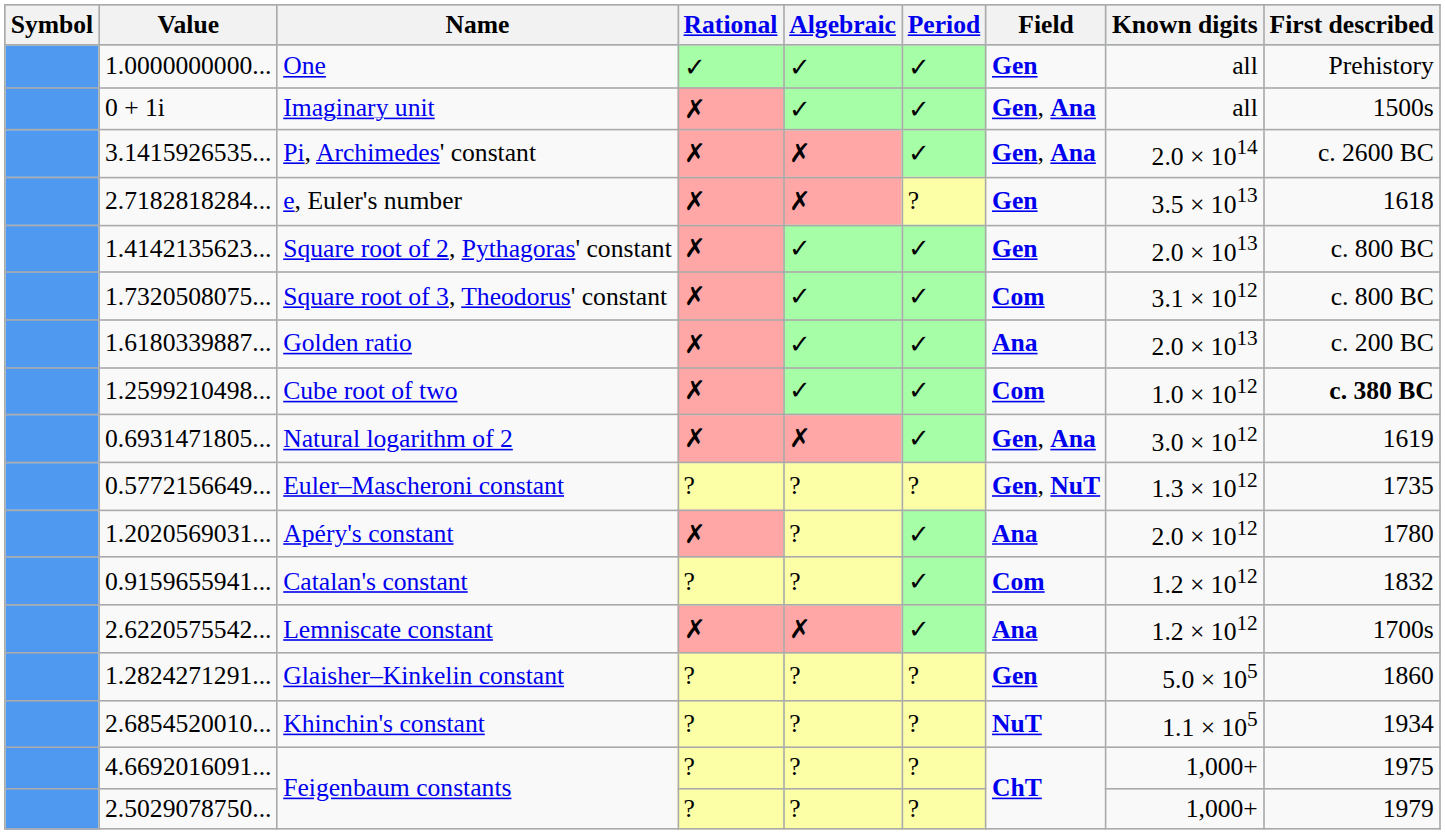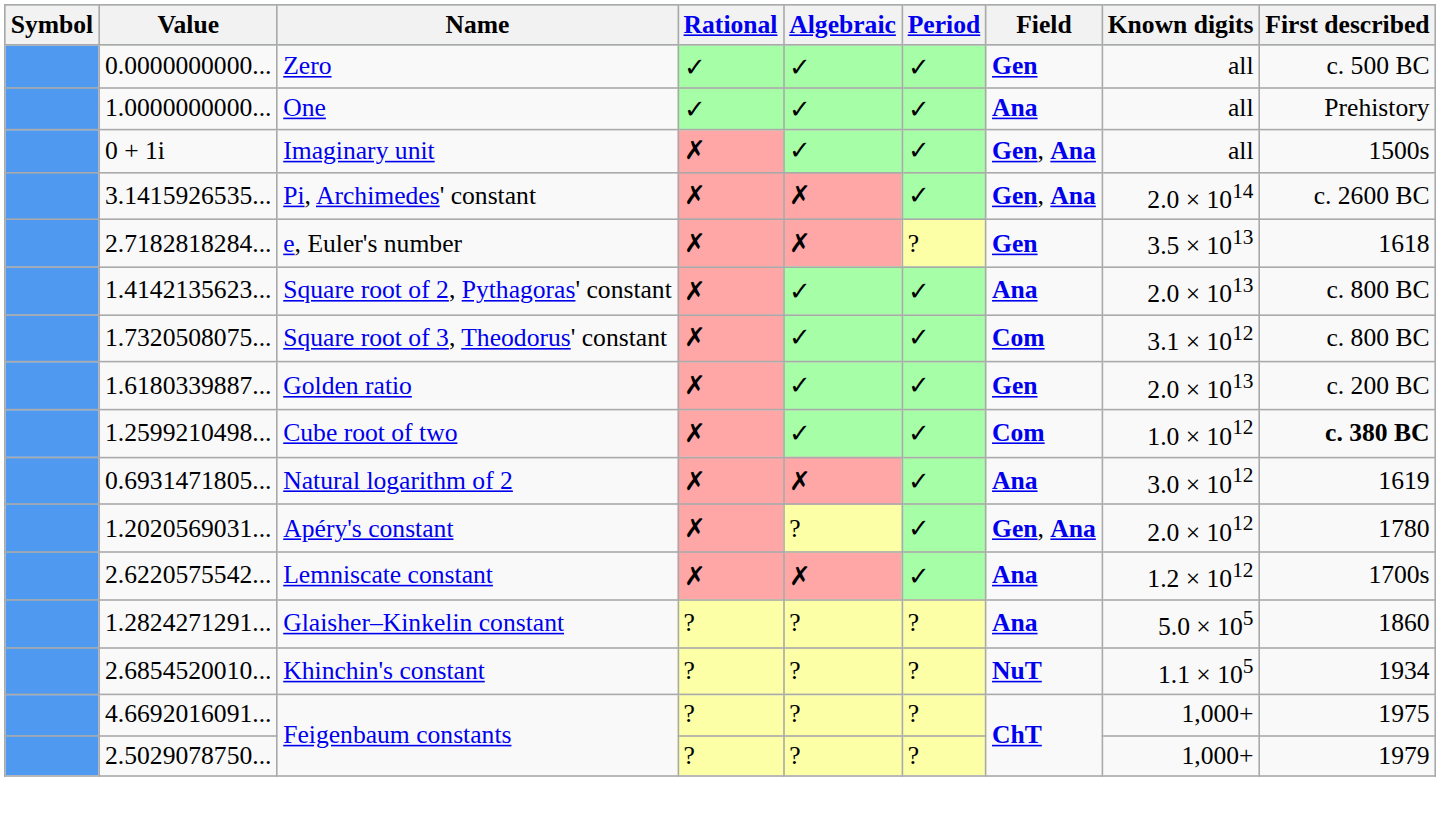+ row: (188, 66)
(1015, 66) Gen -> (1015, 108) Ana
(1015, 248) Gen -> (1015, 290) Ana
(1015, 343) Ana -> (1015, 385) Gen
(1044, 438) Gen, Ana -> (1015, 480) Ana
- row: (188, 485)
(1015, 533) Ana -> (1044, 528) Gen, Ana
- row: (188, 580)
(1015, 676) Gen -> (1015, 623) Ana
